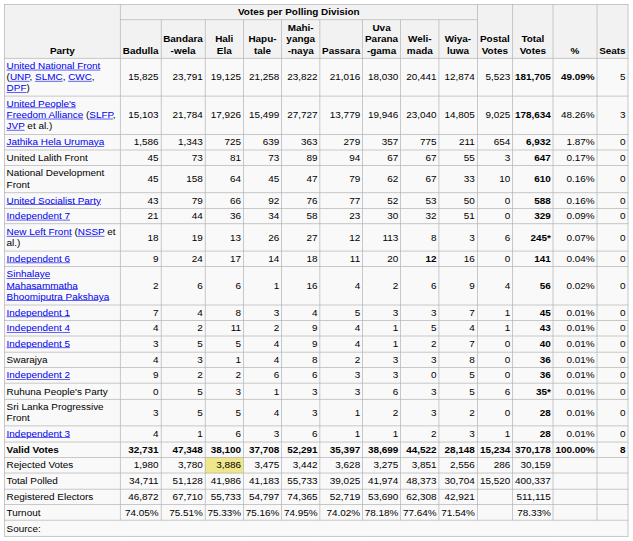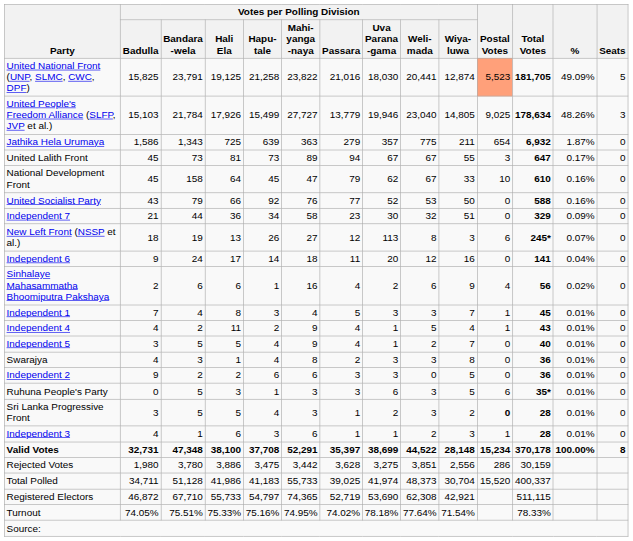(498, 77) no background -> (498, 77) lightsalmon background
(578, 77) bold -> (578, 77) normal
(431, 258) bold -> (431, 258) normal
(508, 412) normal -> (508, 412) bold
(229, 465) khaki background -> (229, 465) no background
